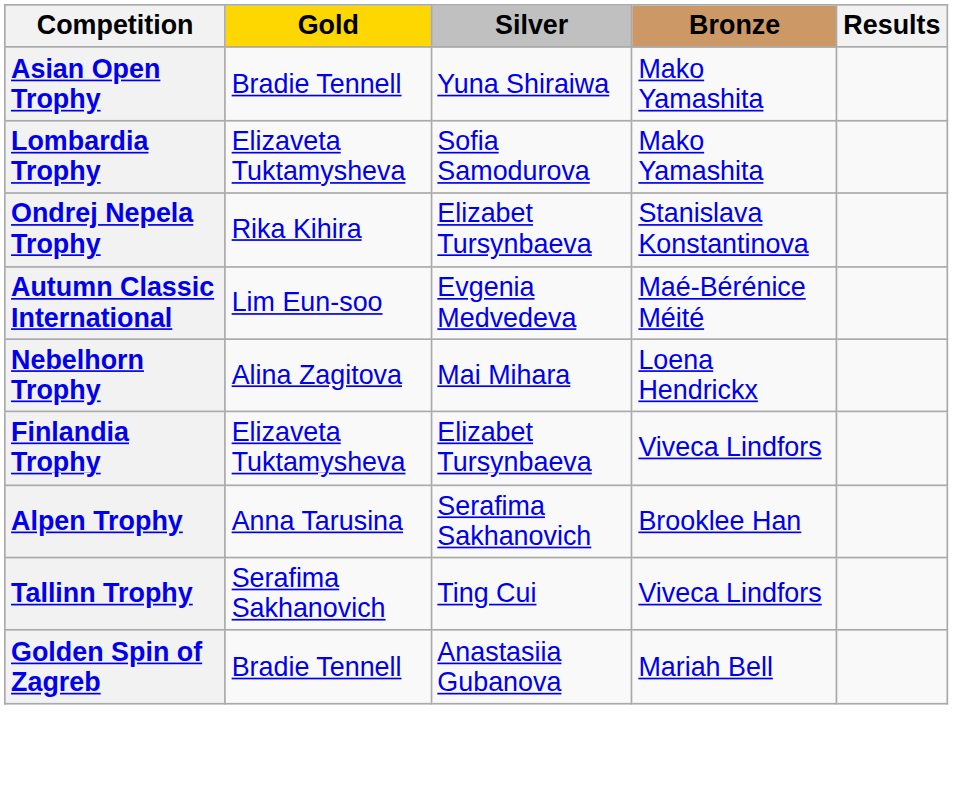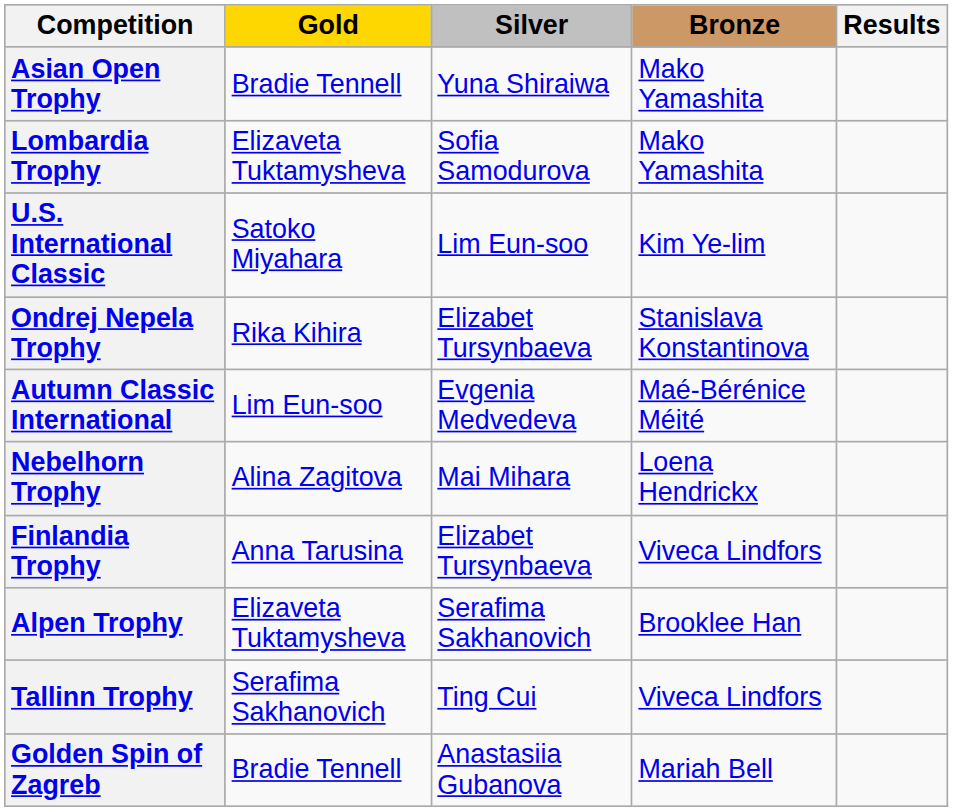+ row: (92, 244)
(319, 447) Elizaveta Tuktamysheva -> (317, 551) Anna Tarusina
(317, 520) Anna Tarusina -> (319, 623) Elizaveta Tuktamysheva
